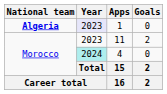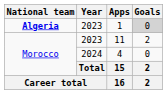(92, 26) lavender background -> (92, 26) no background
(147, 26) no background -> (147, 26) lightgrey background
(92, 54) paleturquoise background -> (92, 54) no background
